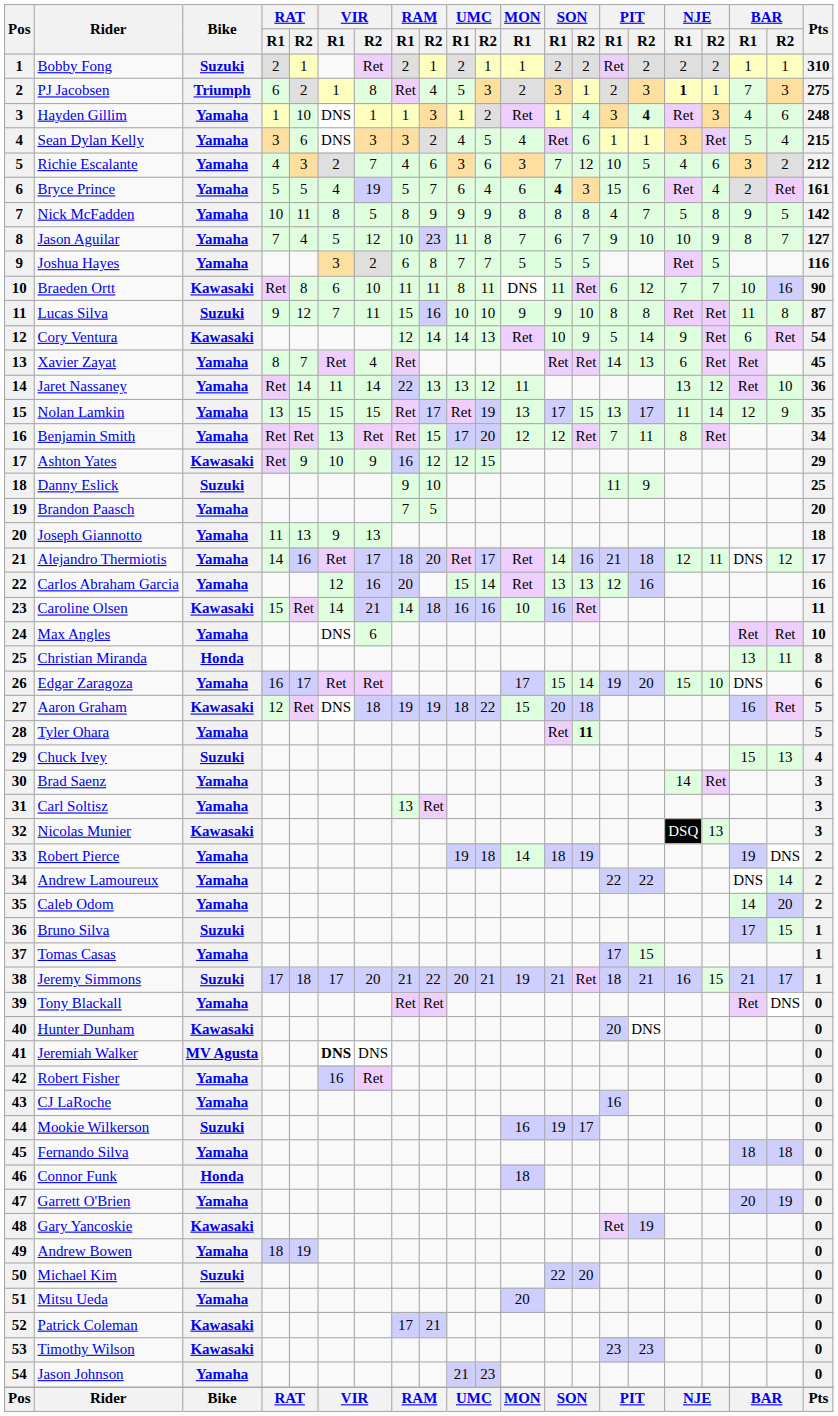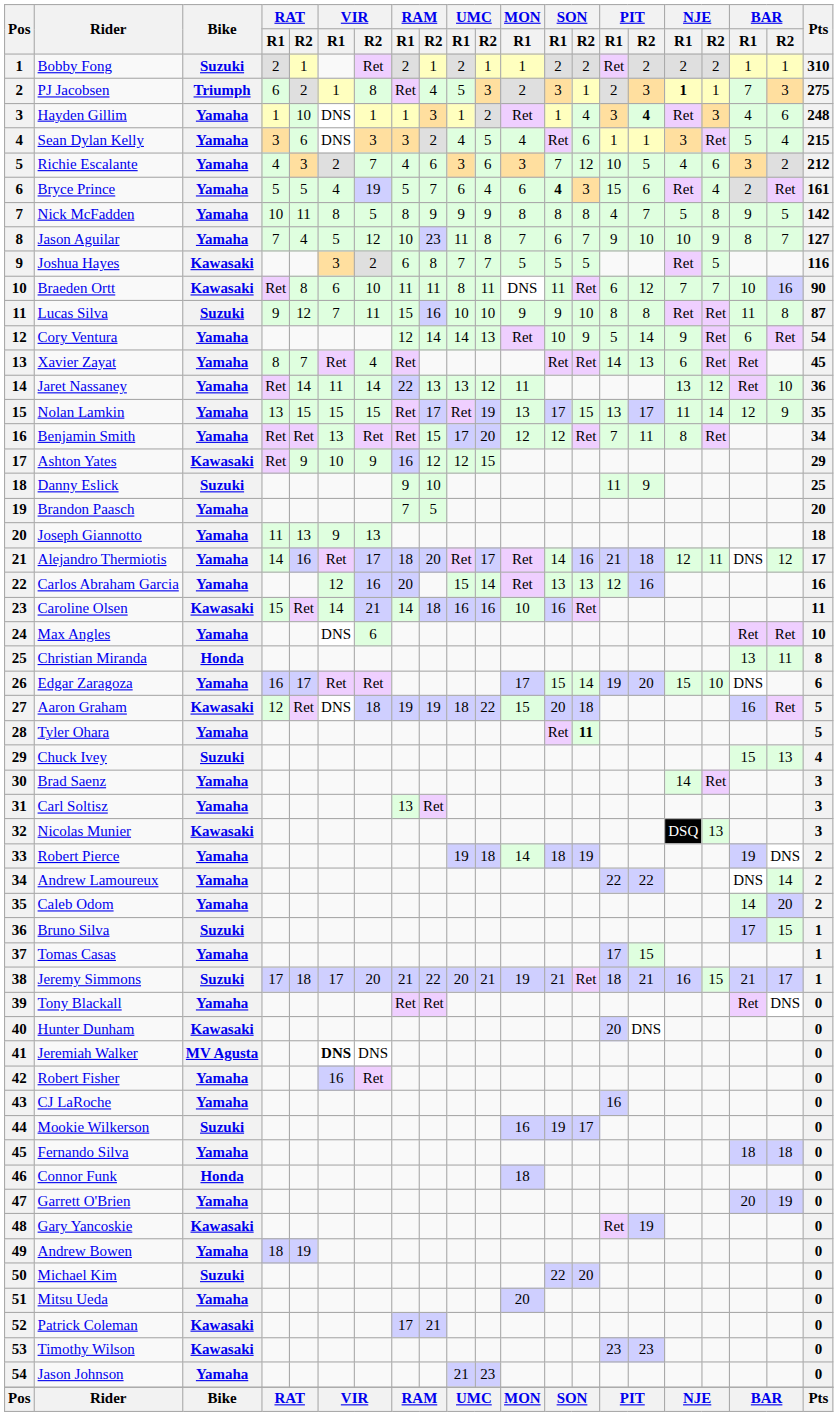(222, 263) Yamaha -> (222, 263) Kawasaki
(222, 337) Kawasaki -> (222, 337) Yamaha
